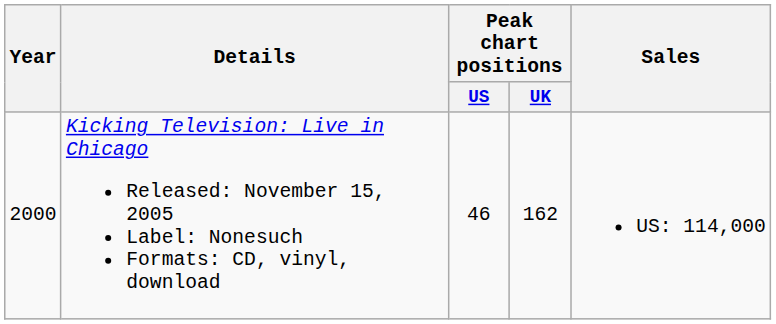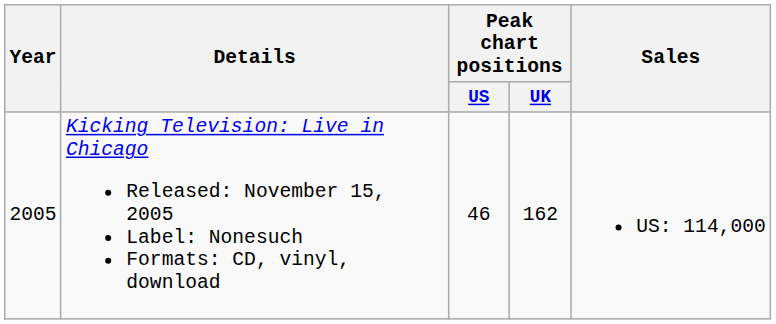(33, 215) 2000 -> (33, 215) 2005
